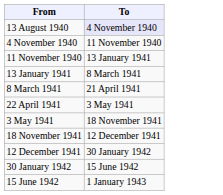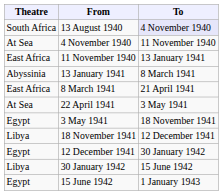+ column: (31, 12)
